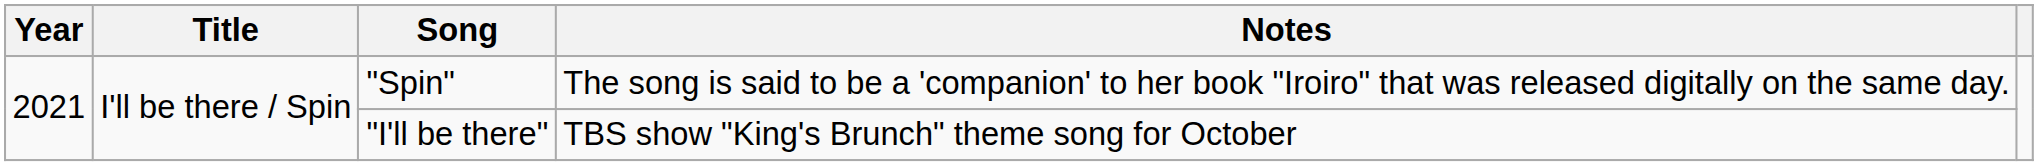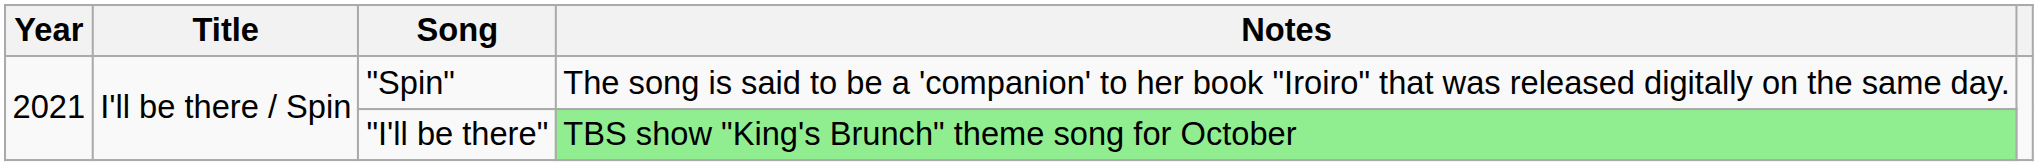(930, 133) no background -> (930, 133) lightgreen background
